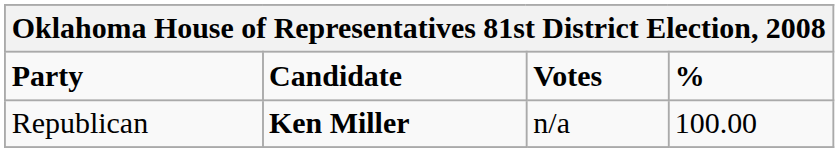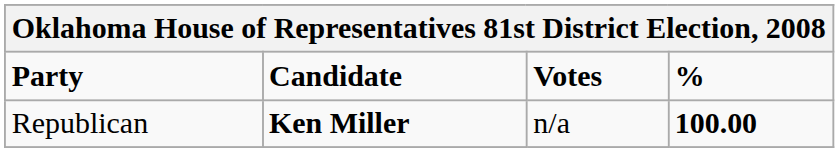(716, 123) normal -> (716, 123) bold
